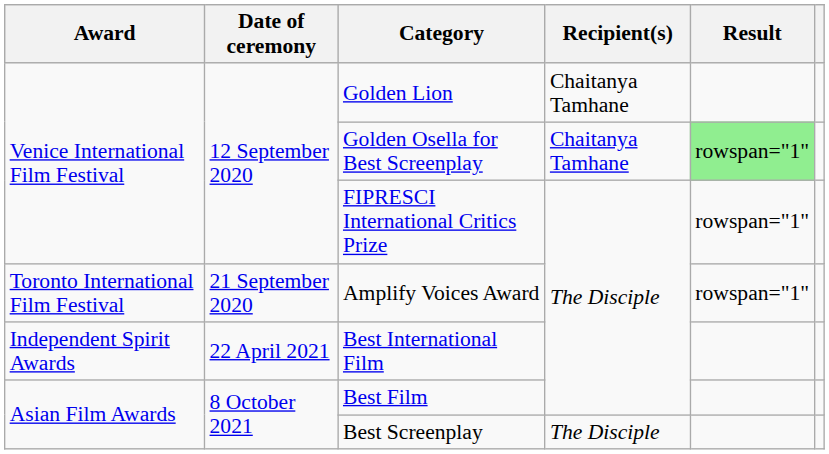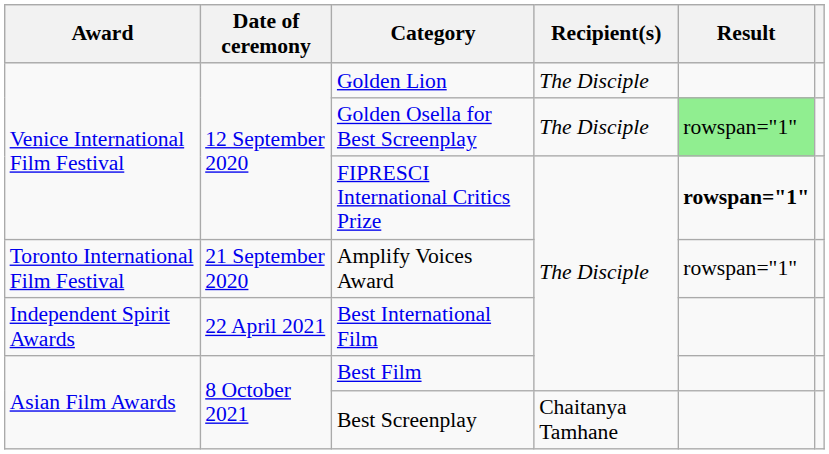(594, 92) Chaitanya Tamhane -> (594, 80) The Disciple
(594, 150) Chaitanya Tamhane -> (594, 126) The Disciple
(752, 221) normal -> (746, 197) bold
(605, 431) The Disciple -> (583, 419) Chaitanya Tamhane
